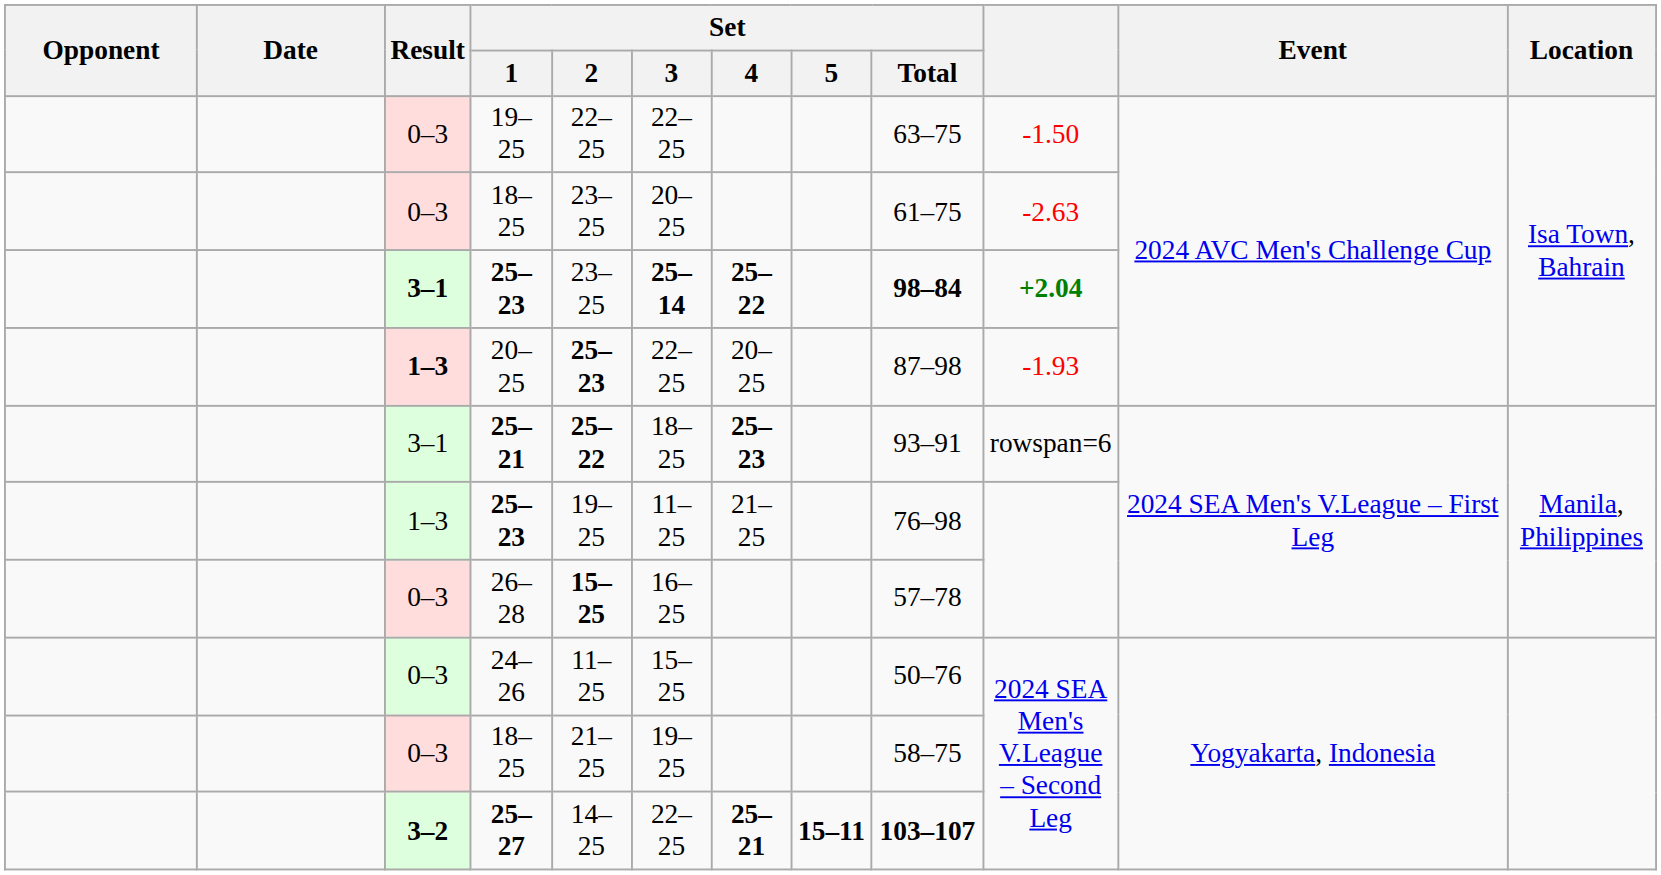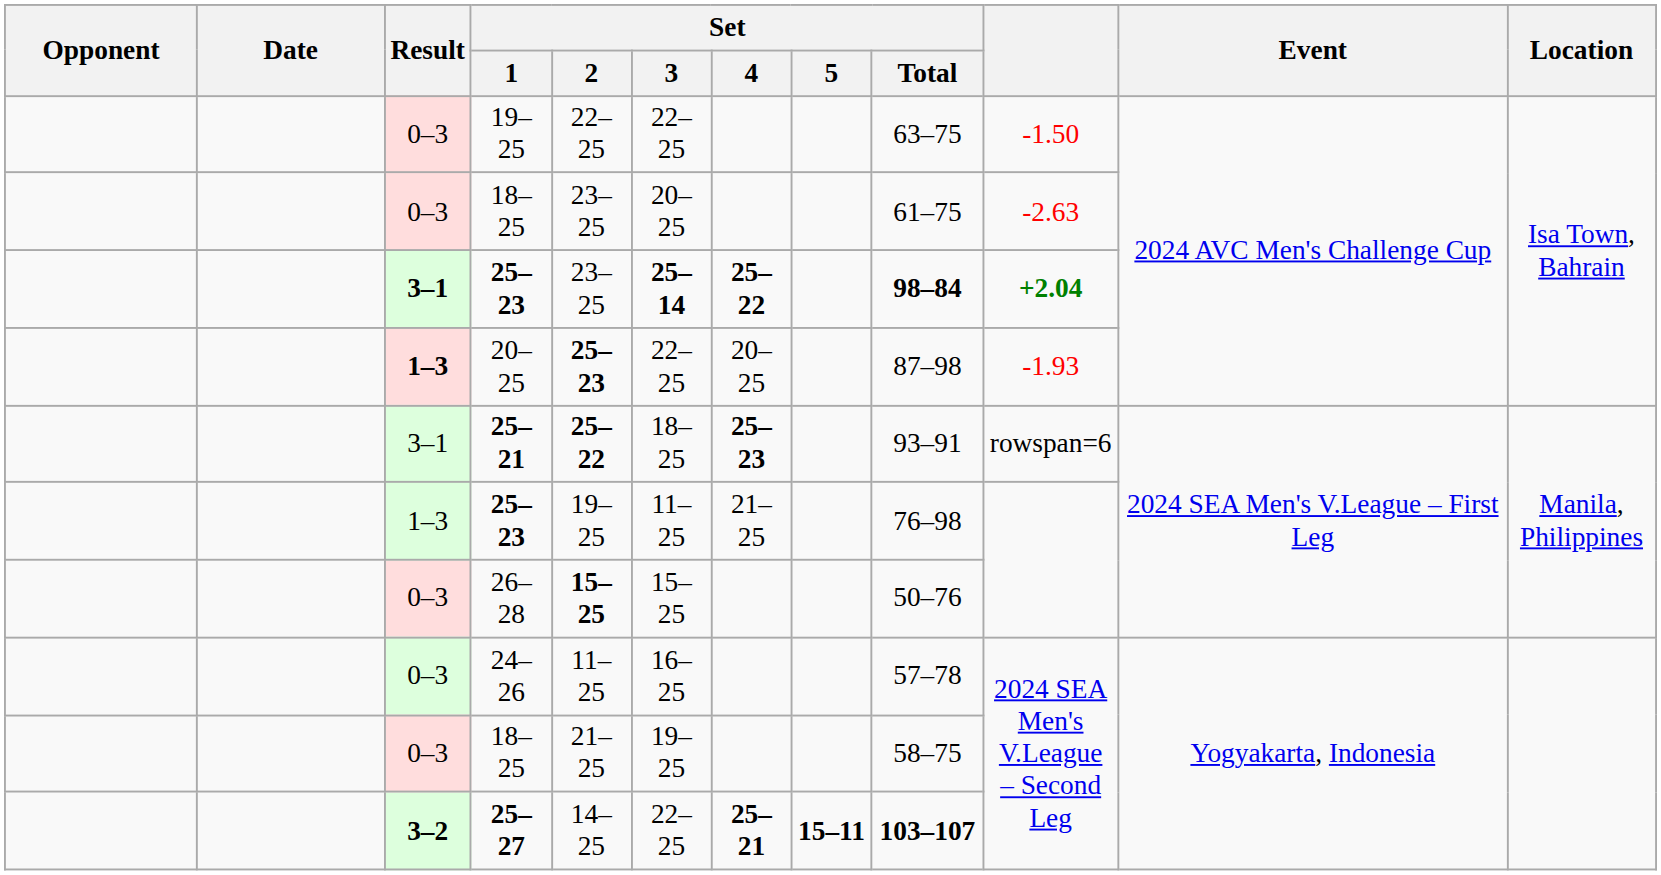(671, 598) 16–25 -> (671, 598) 15–25
(927, 598) 57–78 -> (927, 598) 50–76
(671, 675) 15–25 -> (671, 675) 16–25
(927, 675) 50–76 -> (927, 675) 57–78
